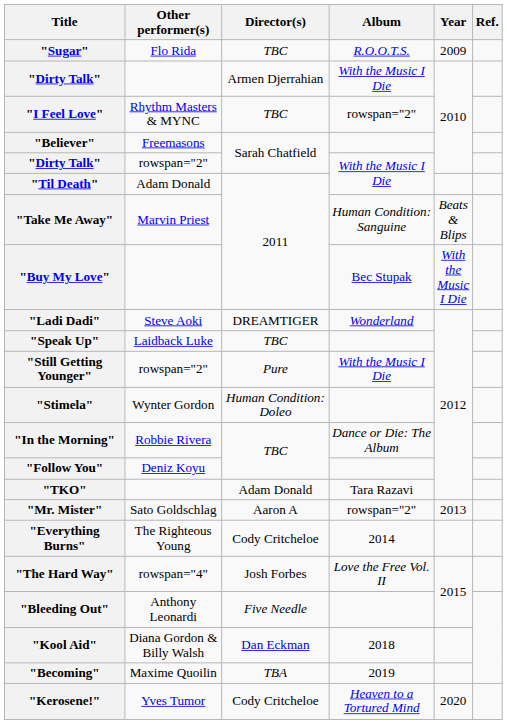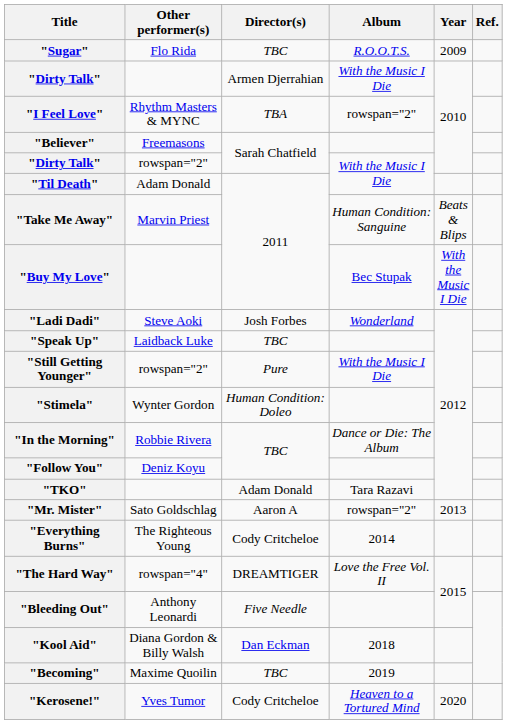(275, 114) TBC -> (275, 114) TBA
(275, 320) DREAMTIGER -> (275, 320) Josh Forbes
(275, 573) Josh Forbes -> (275, 573) DREAMTIGER
(275, 673) TBA -> (275, 673) TBC
